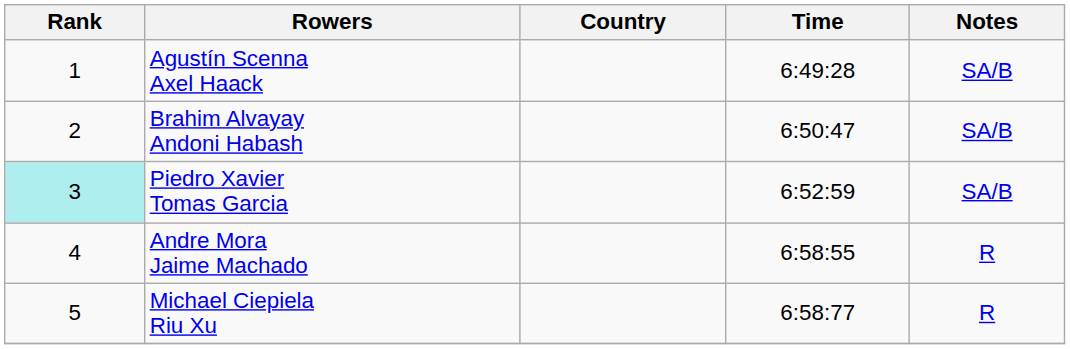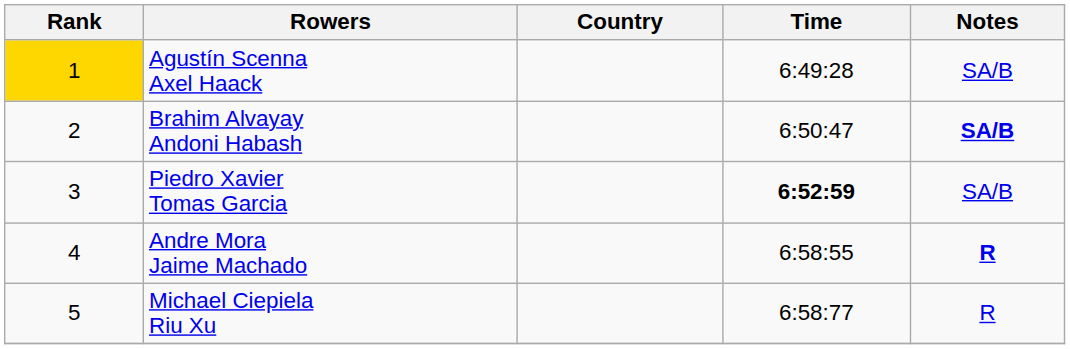(75, 70) no background -> (74, 70) gold background
(987, 131) normal -> (987, 131) bold
(75, 191) paleturquoise background -> (74, 191) no background
(818, 191) normal -> (816, 191) bold
(987, 252) normal -> (987, 252) bold
